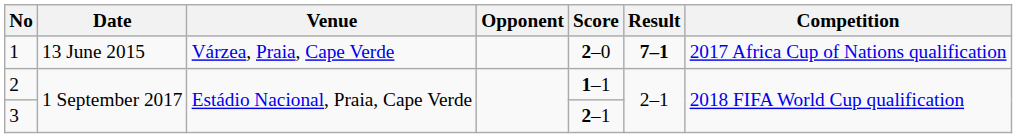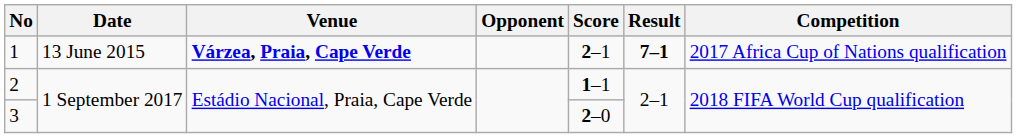(293, 51) normal -> (301, 51) bold
(596, 51) 2–0 -> (596, 51) 2–1
(596, 115) 2–1 -> (596, 115) 2–0
